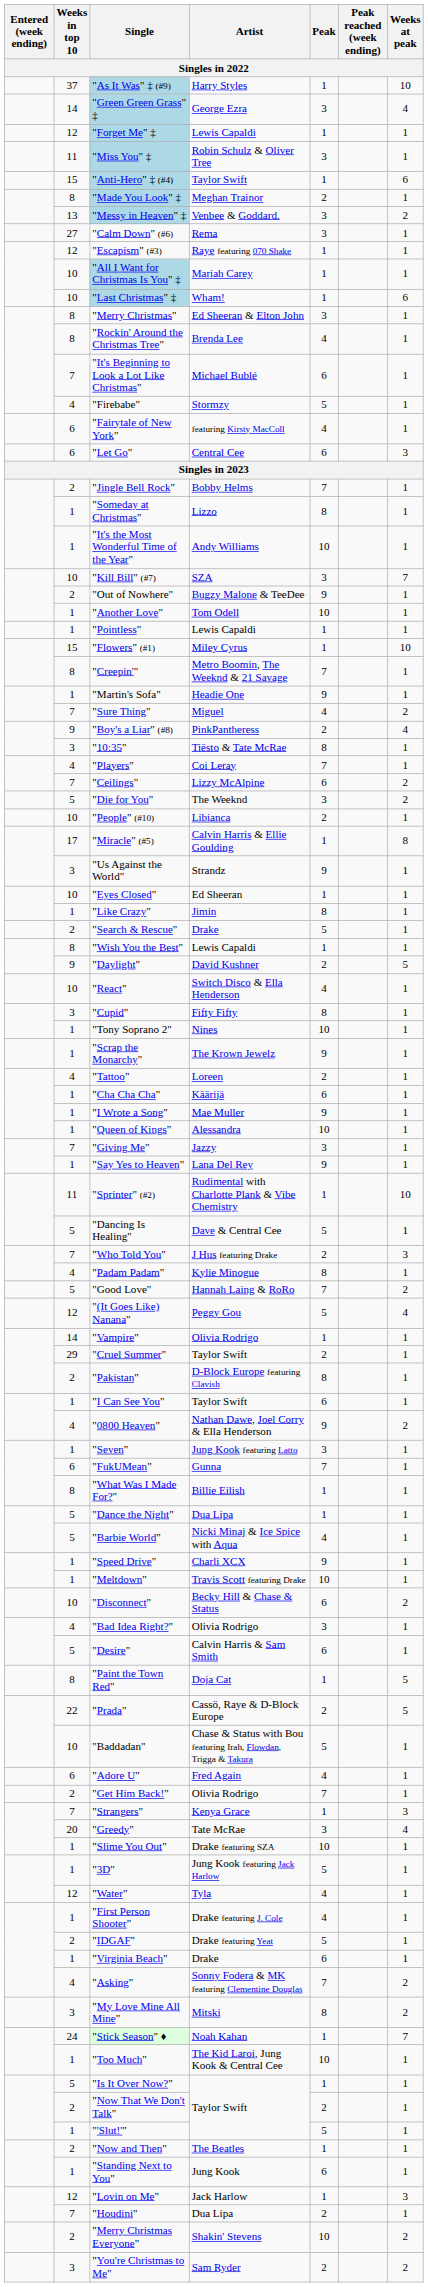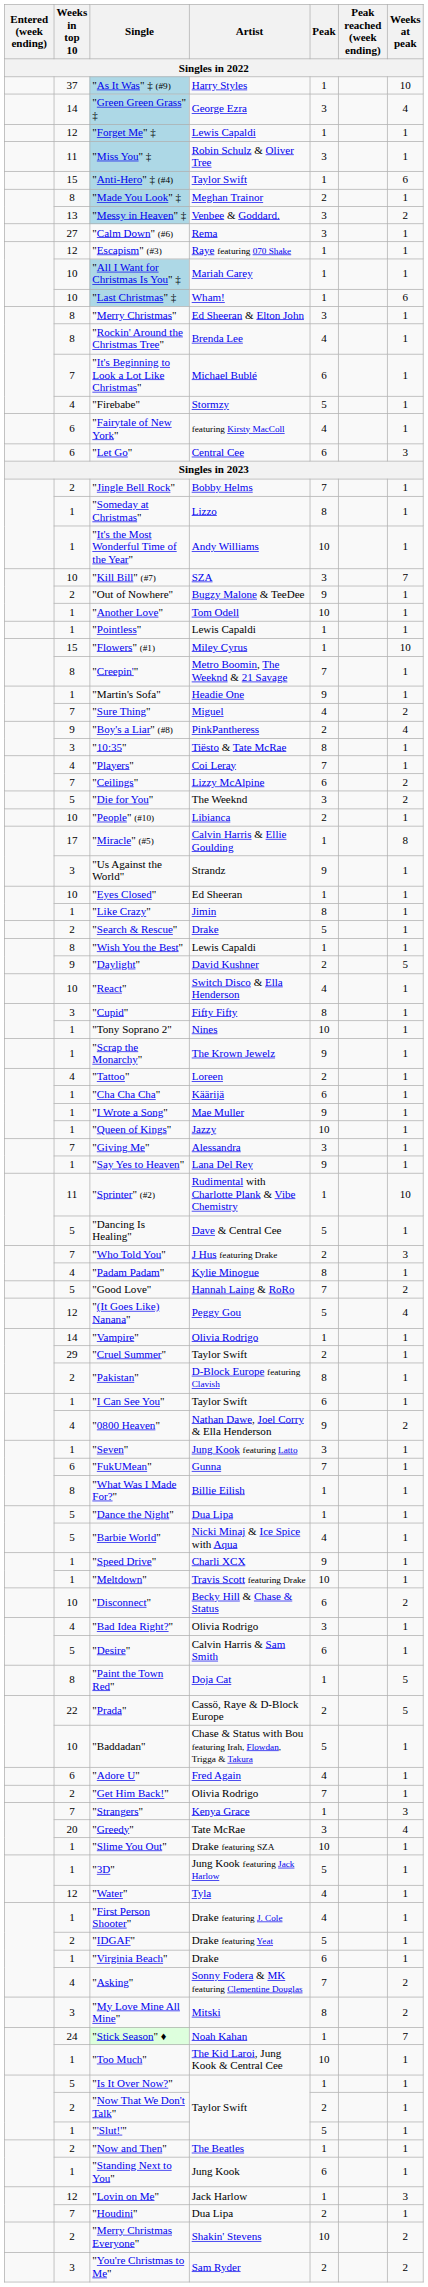(216, 1129) Alessandra -> (204, 1129) Jazzy
(204, 1147) Jazzy -> (216, 1147) Alessandra
